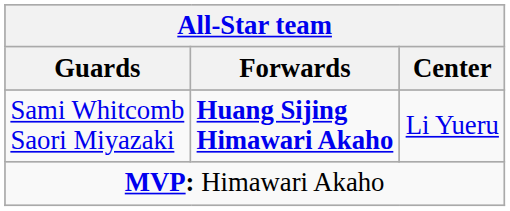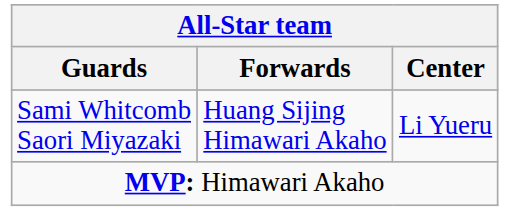(295, 125) bold -> (295, 125) normal
